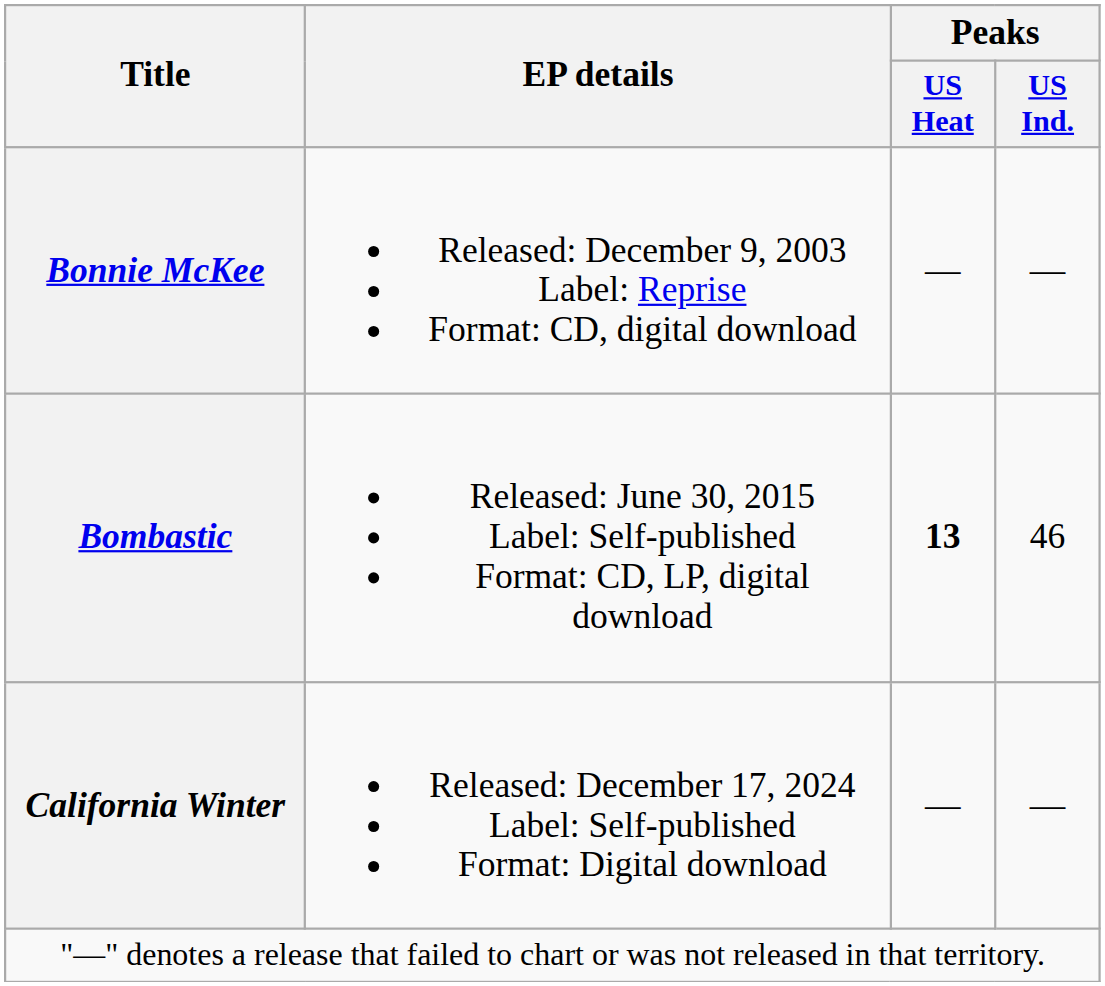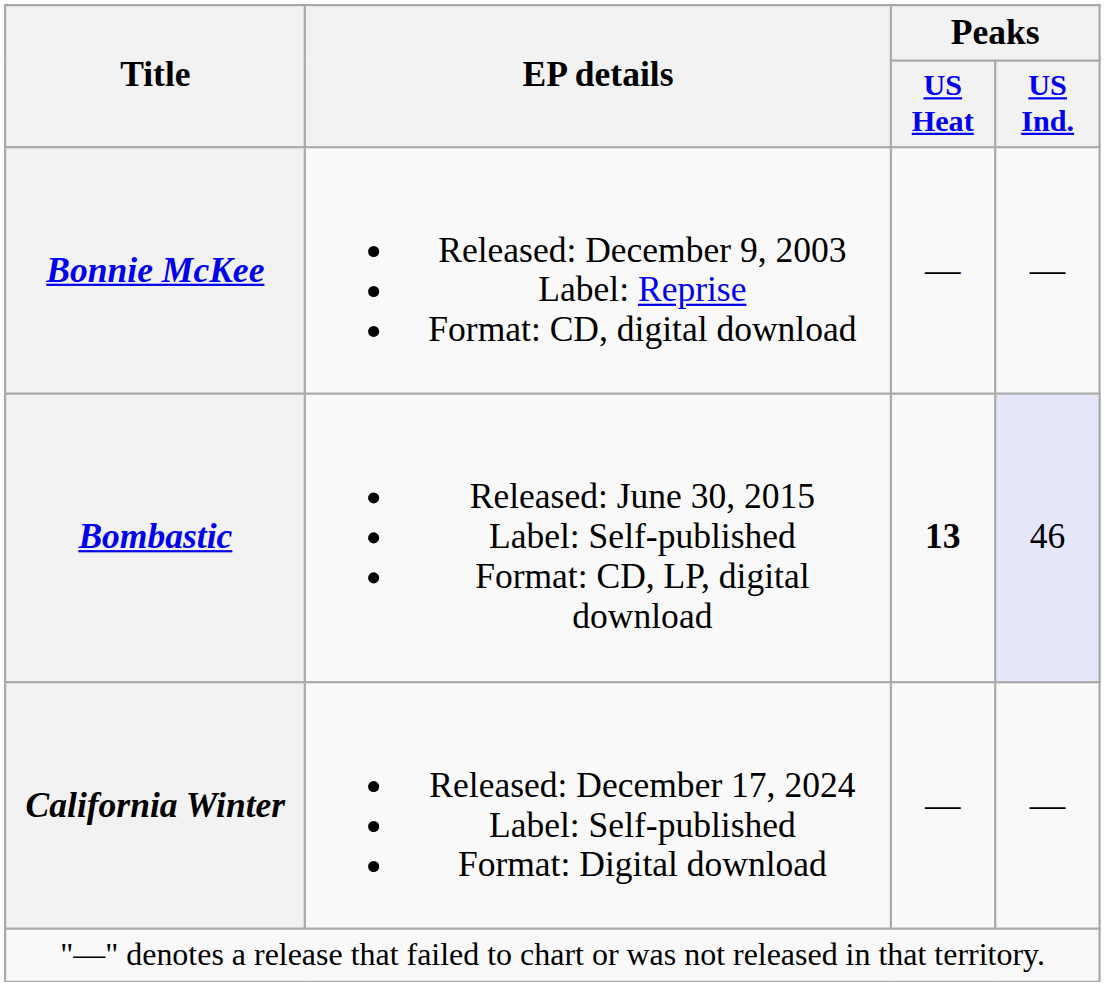(1048, 537) no background -> (1048, 537) lavender background
